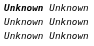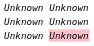(24, 8) bold -> (24, 8) normal
(69, 35) no background -> (69, 35) pink background
